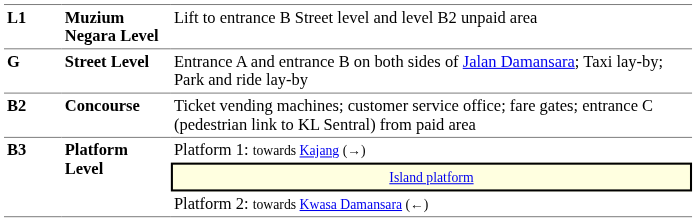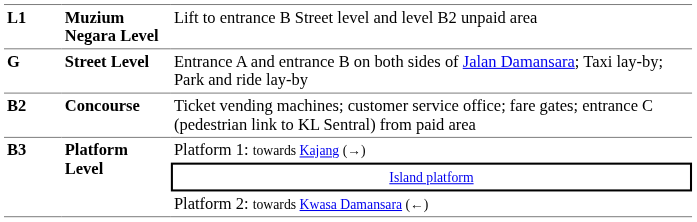(431, 178) lightyellow background -> (431, 178) no background
